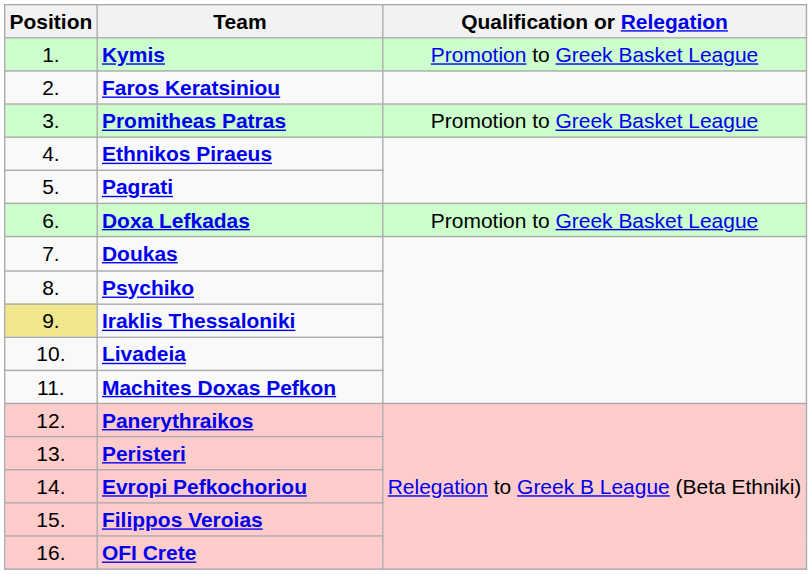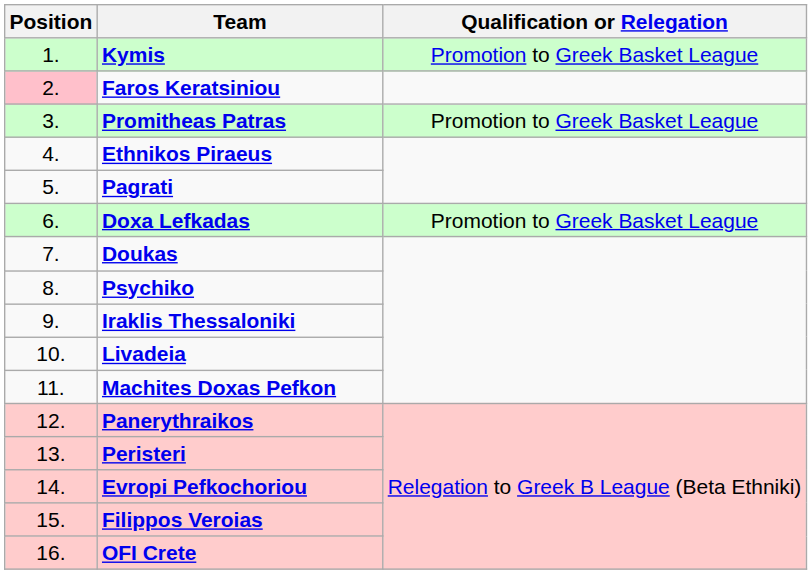(51, 88) no background -> (51, 88) pink background
(51, 320) khaki background -> (51, 320) no background
